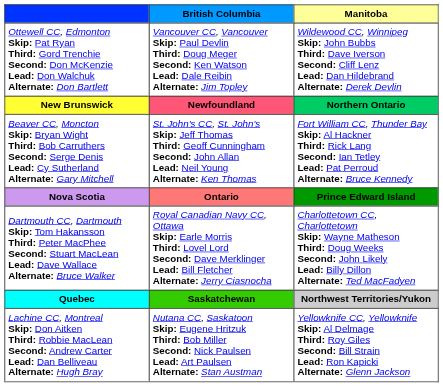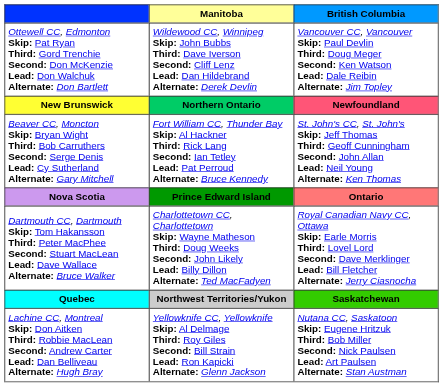columns swapped: (221, 13) <-> (366, 13)
